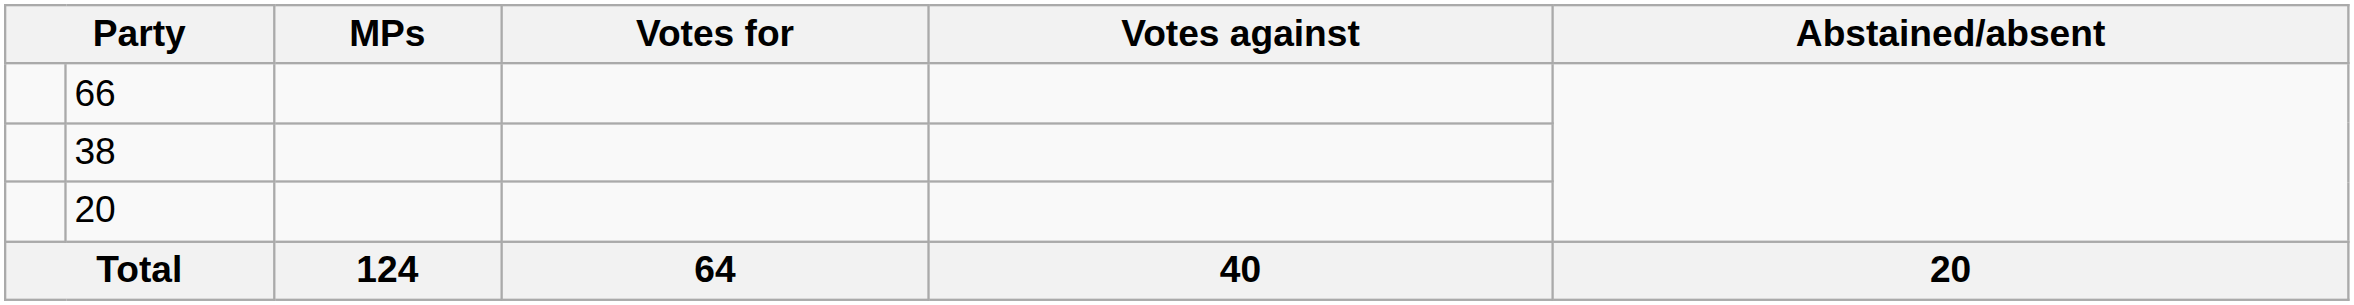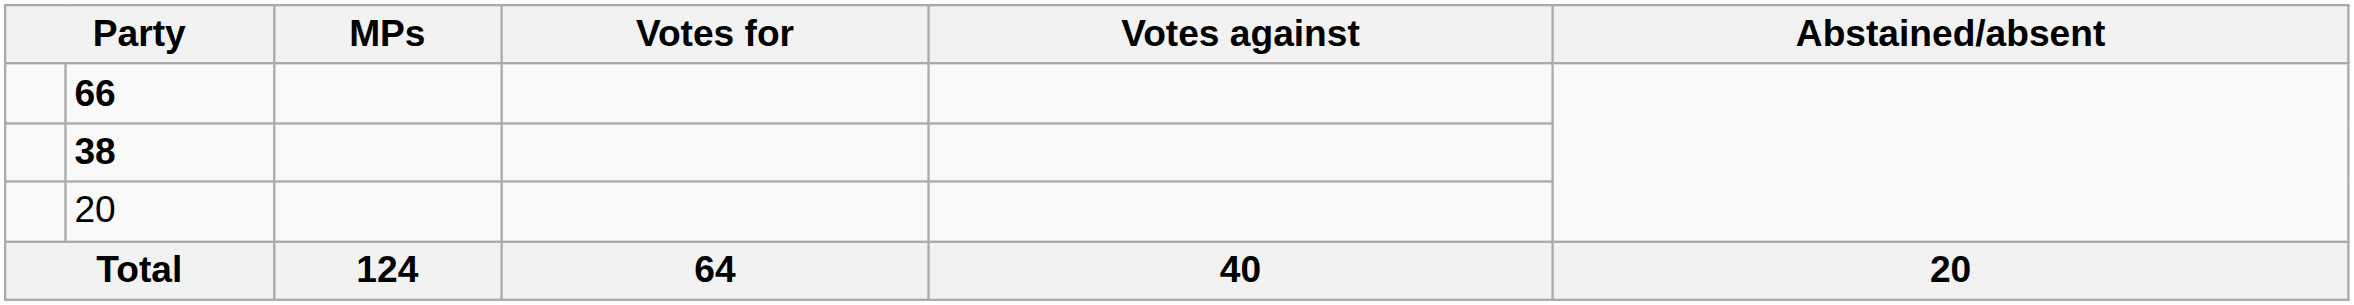(95, 92) normal -> (95, 92) bold
(95, 151) normal -> (95, 151) bold
